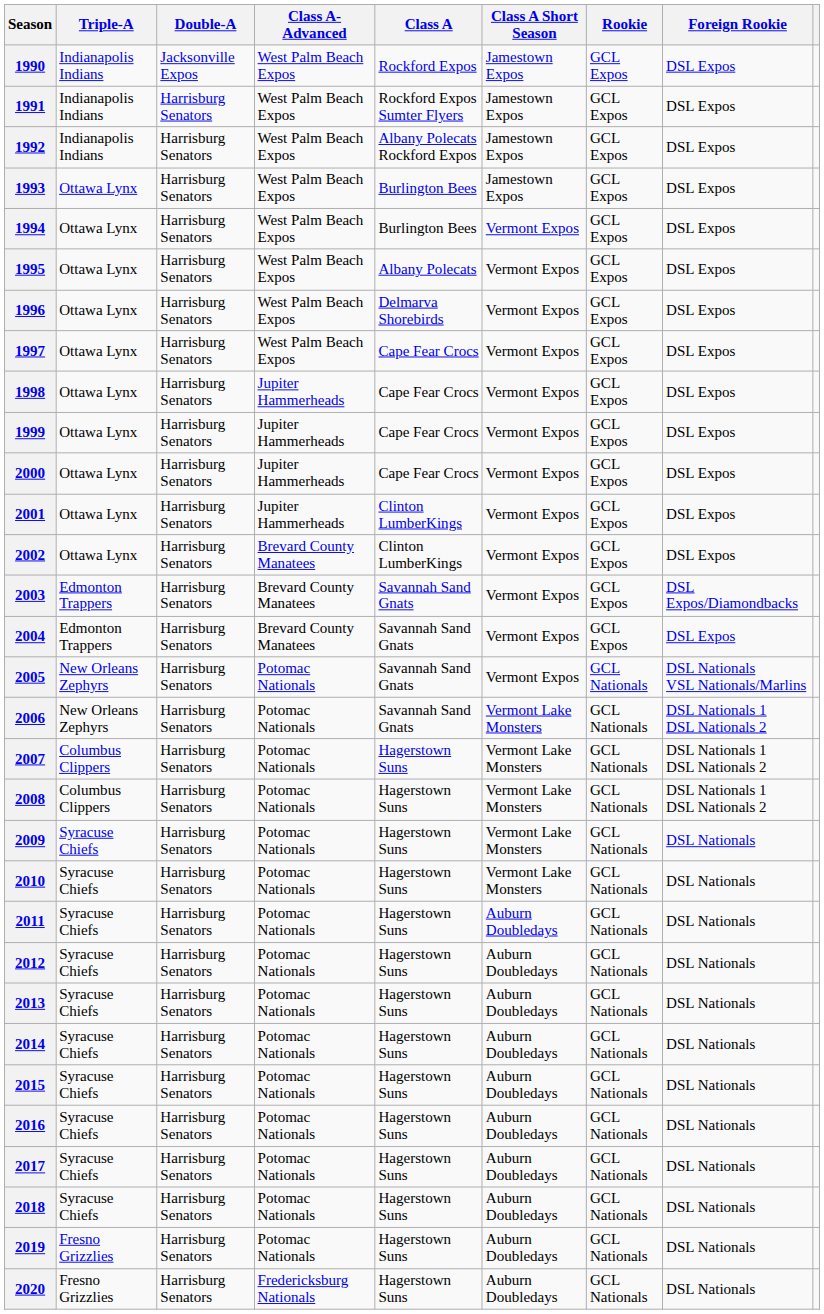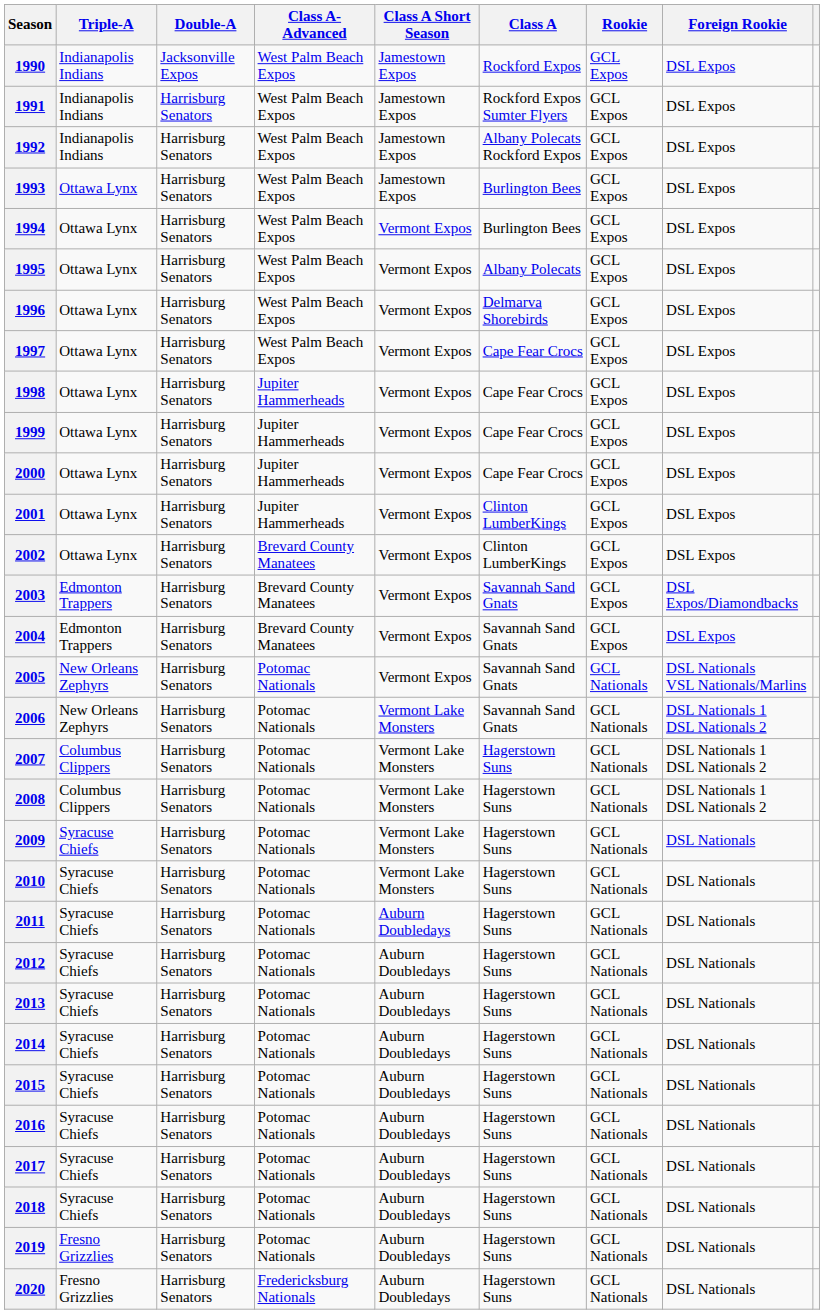columns swapped: (429, 24) <-> (534, 24)
